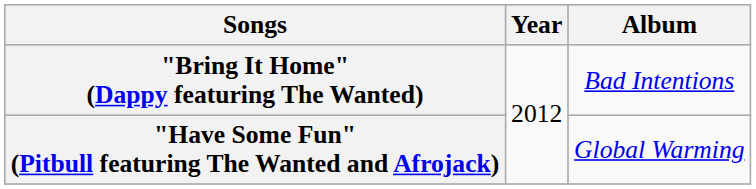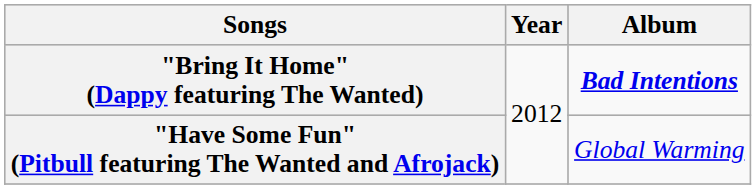(659, 79) normal -> (659, 79) bold
